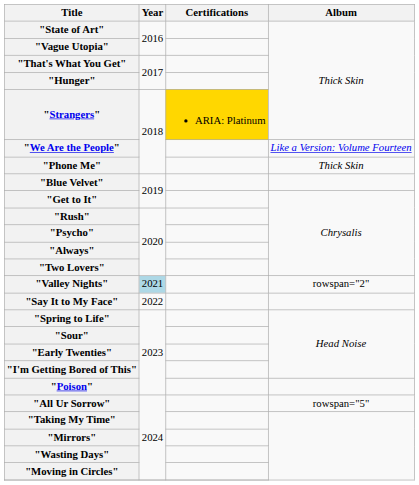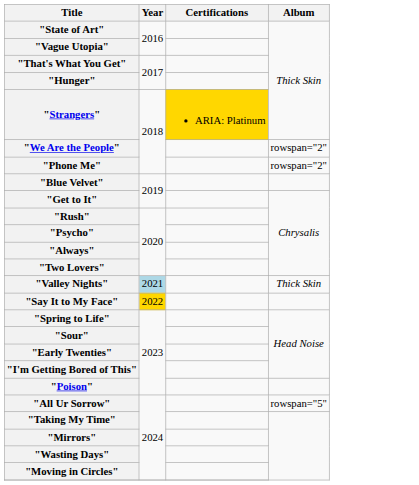(341, 148) Like a Version: Volume Fourteen -> (299, 148) rowspan="2"
(341, 165) Thick Skin -> (299, 165) rowspan="2"
(341, 284) rowspan="2" -> (299, 284) Thick Skin
(152, 301) no background -> (152, 301) gold background
